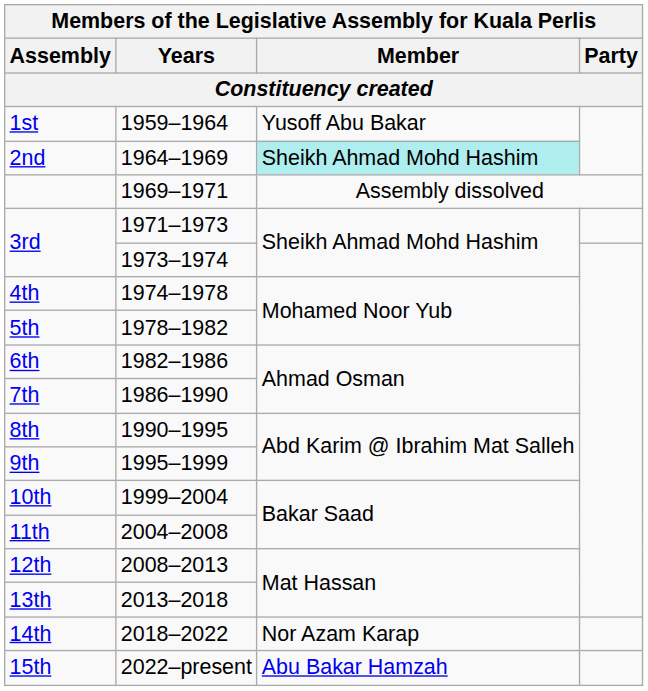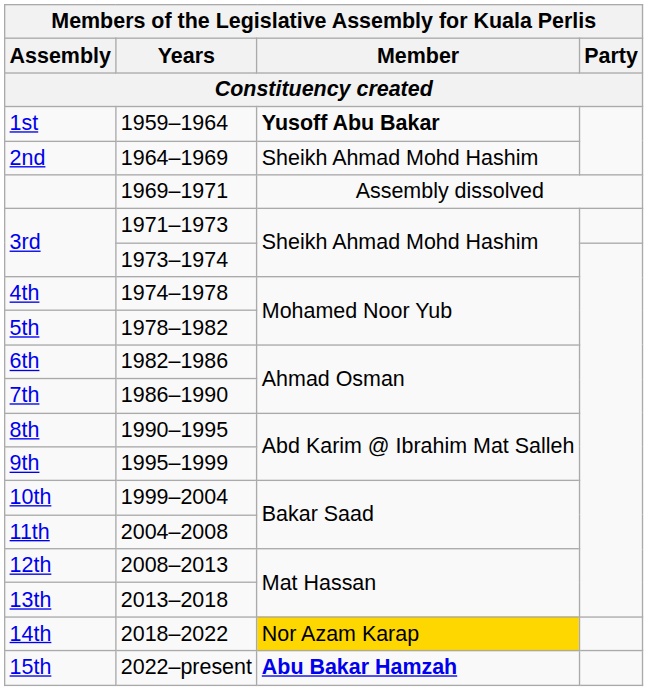(344, 123) normal -> (351, 123) bold
(400, 157) paleturquoise background -> (400, 157) no background
(340, 633) no background -> (340, 633) gold background
(355, 667) normal -> (360, 667) bold
